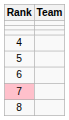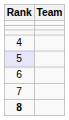(19, 59) no background -> (19, 59) lavender background
(19, 91) pink background -> (19, 91) no background
(19, 107) normal -> (19, 107) bold
